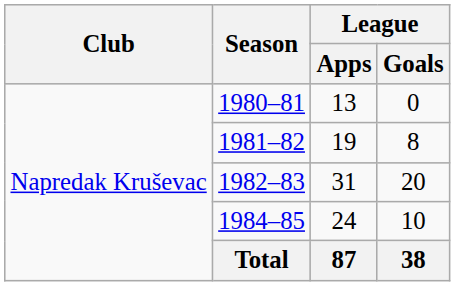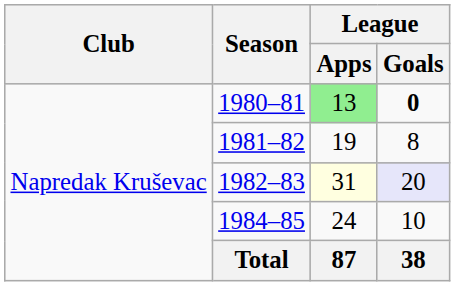(344, 102) no background -> (344, 102) lightgreen background
(413, 102) normal -> (413, 102) bold
(344, 181) no background -> (344, 181) lightyellow background
(413, 181) no background -> (413, 181) lavender background
